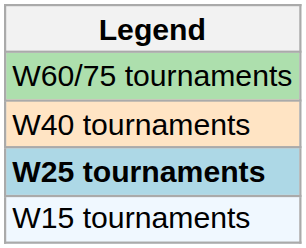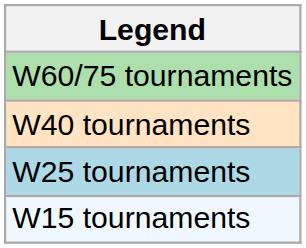(139, 171) bold -> (131, 171) normal
